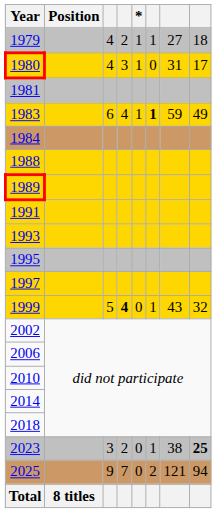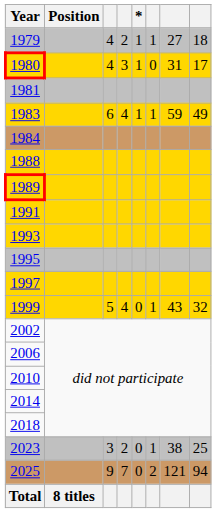(153, 114) bold -> (153, 114) normal
(124, 306) bold -> (124, 306) normal
(200, 448) bold -> (200, 448) normal
